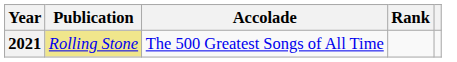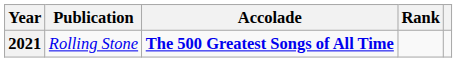(93, 43) khaki background -> (93, 43) no background
(265, 43) normal -> (270, 43) bold
